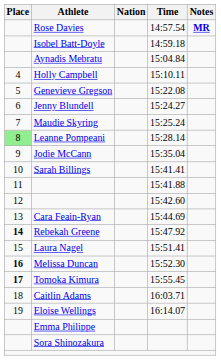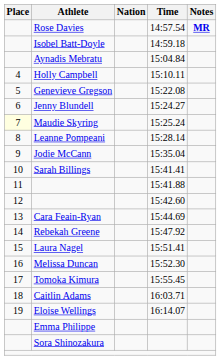(18, 122) no background -> (18, 122) lightyellow background
(18, 138) lightgreen background -> (18, 138) no background
(18, 232) bold -> (18, 232) normal
(18, 264) bold -> (18, 264) normal
(18, 279) bold -> (18, 279) normal
